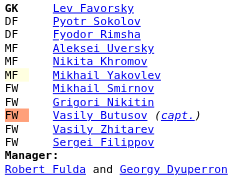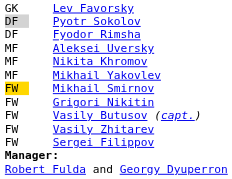(12, 8) bold -> (12, 8) normal
(12, 21) no background -> (12, 21) lightgrey background
(12, 75) lightyellow background -> (12, 75) no background
(12, 88) no background -> (12, 88) gold background
(12, 115) lightsalmon background -> (12, 115) no background
